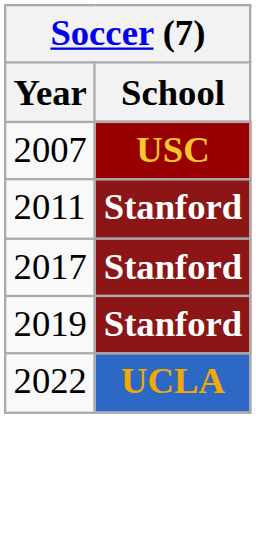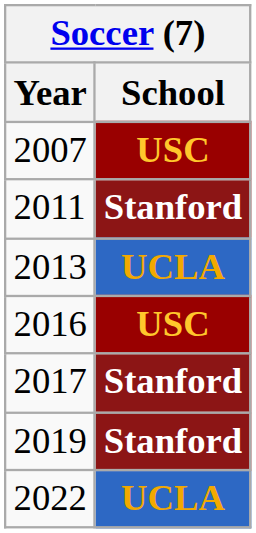+ row: (50, 265)
+ row: (50, 324)
